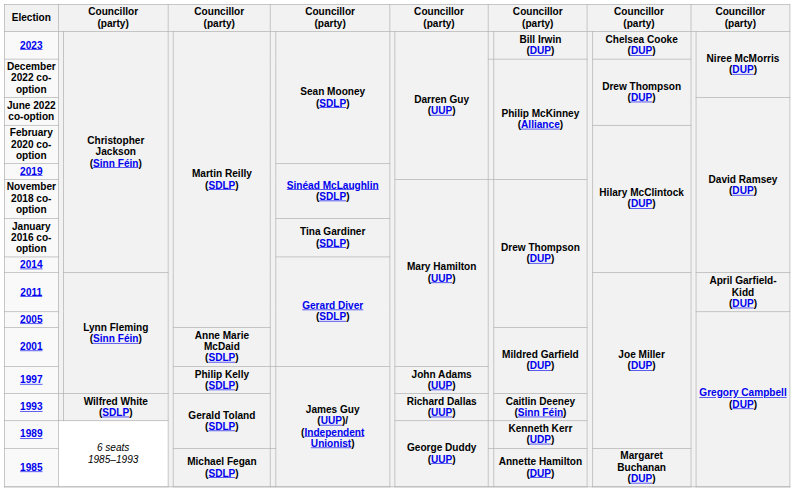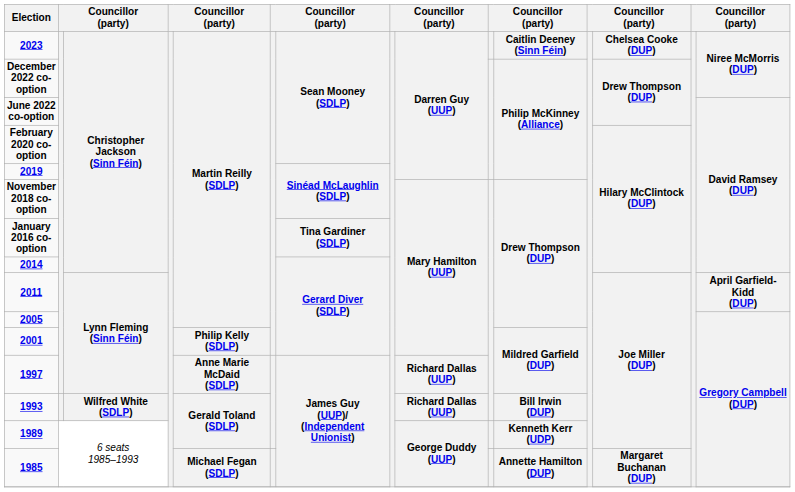(540, 45) Bill Irwin (DUP) -> (540, 45) Caitlin Deeney (Sinn Féin)
(222, 347) Anne Marie McDaid (SDLP) -> (222, 341) Philip Kelly (SDLP)
(222, 380) Philip Kelly (SDLP) -> (222, 374) Anne Marie McDaid (SDLP)
(442, 380) John Adams (UUP) -> (442, 374) Richard Dallas (UUP)
(540, 407) Caitlin Deeney (Sinn Féin) -> (540, 407) Bill Irwin (DUP)
